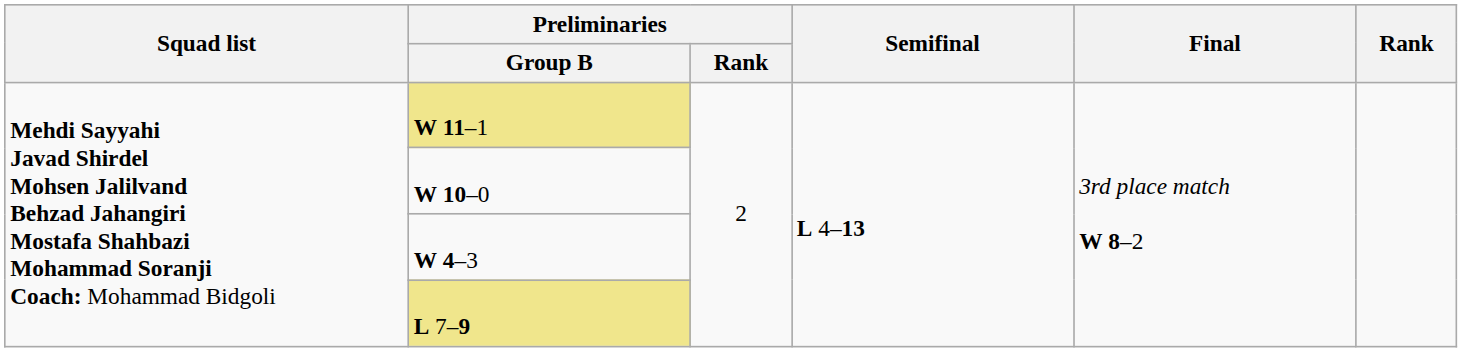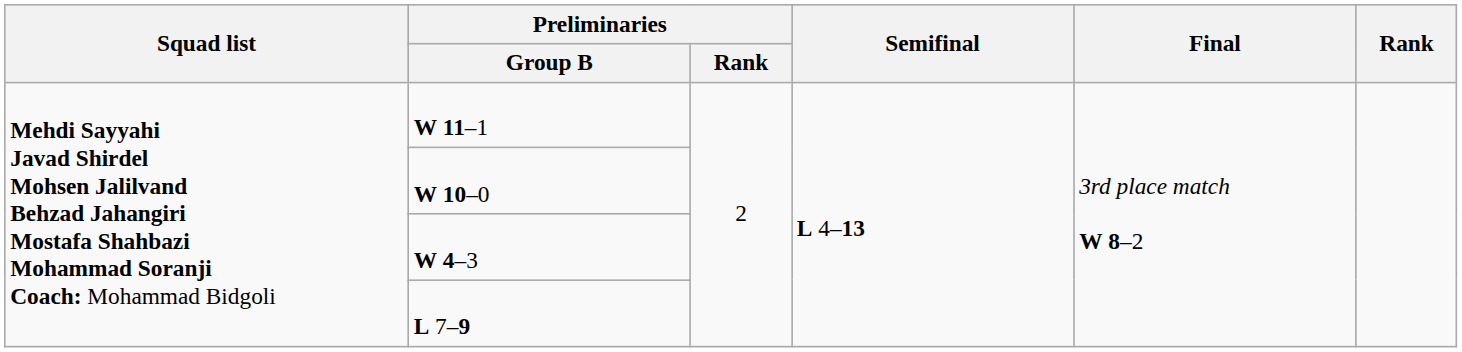(451, 128) khaki background -> (451, 128) no background
(442, 326) khaki background -> (442, 326) no background
